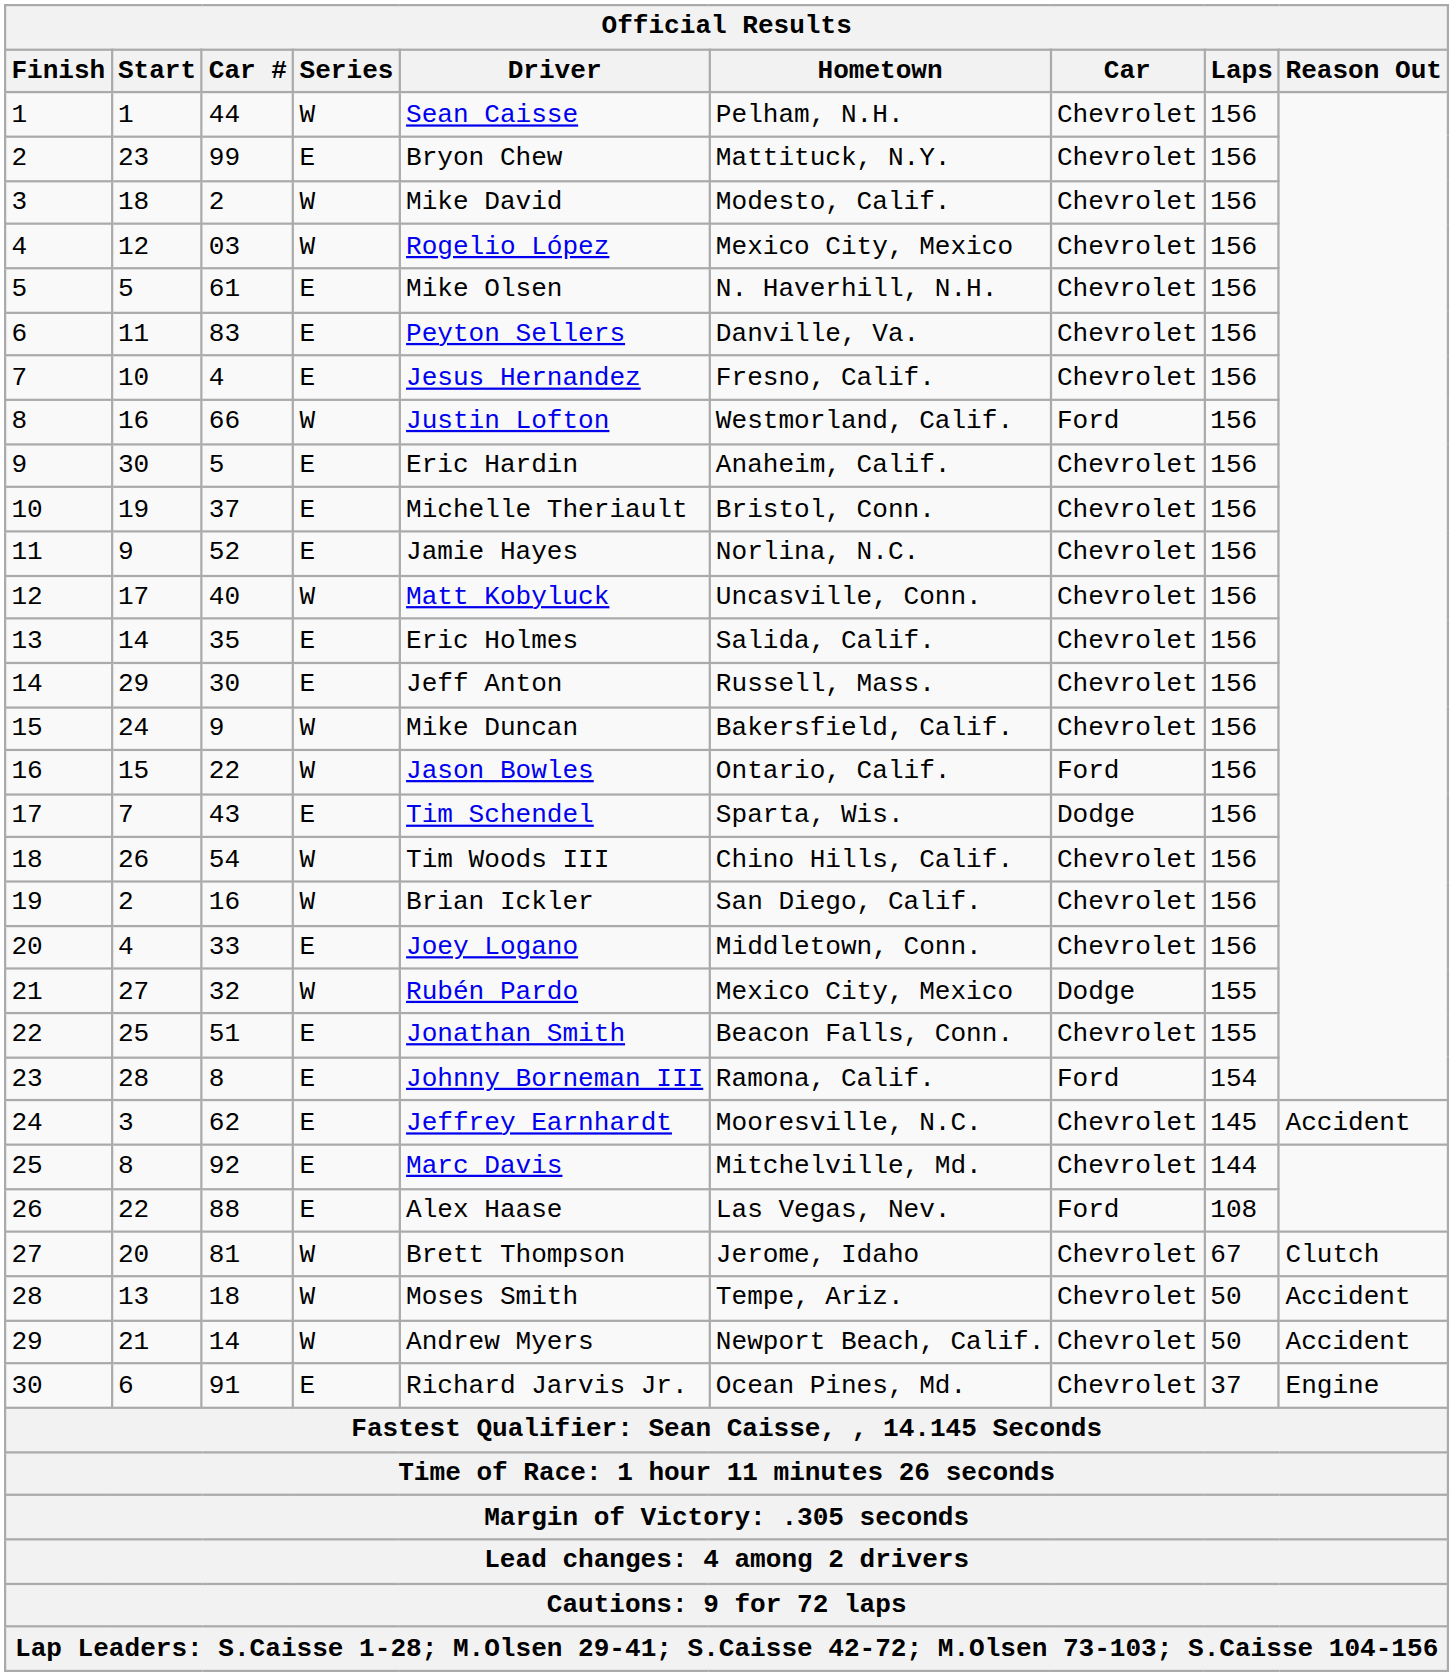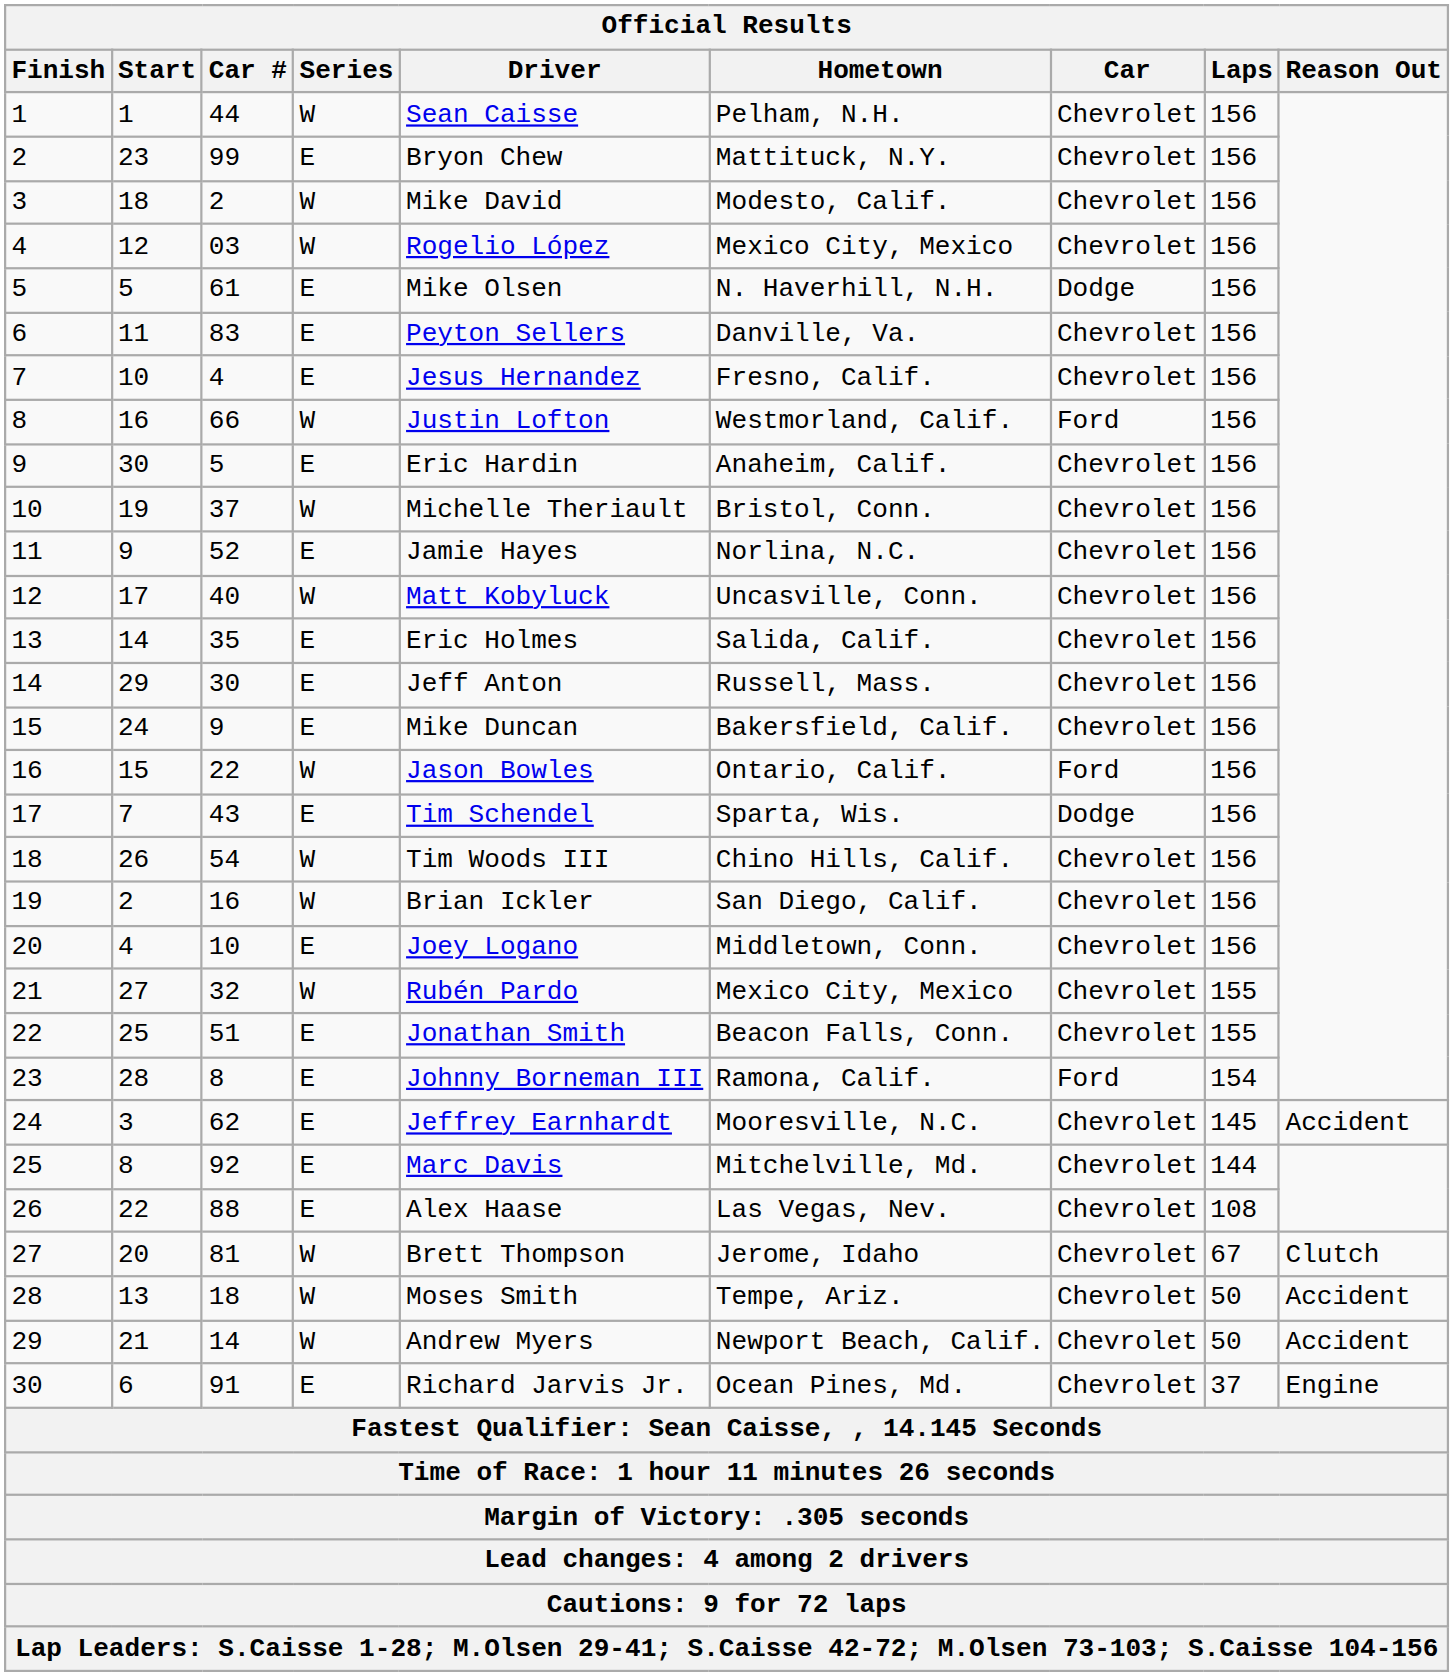(1127, 290) Chevrolet -> (1096, 290) Dodge
(307, 509) E -> (307, 509) W
(307, 728) W -> (307, 728) E
(224, 947) 33 -> (224, 947) 10
(1096, 991) Dodge -> (1127, 991) Chevrolet
(1088, 1210) Ford -> (1127, 1210) Chevrolet
